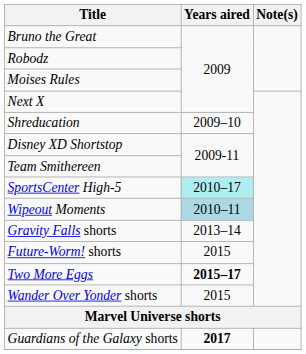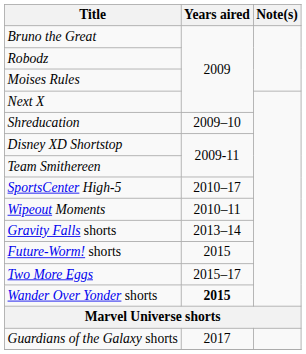(217, 187) paleturquoise background -> (217, 187) no background
(217, 209) lightblue background -> (217, 209) no background
(217, 274) bold -> (217, 274) normal
(217, 295) normal -> (217, 295) bold
(217, 338) bold -> (217, 338) normal
